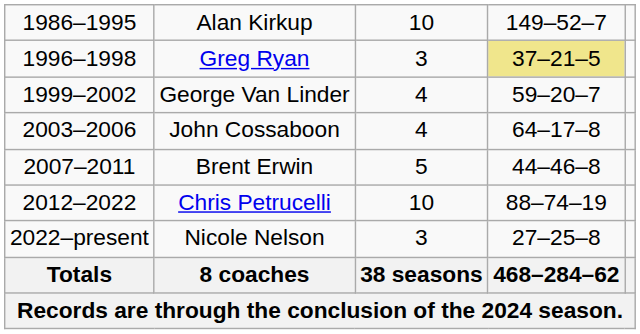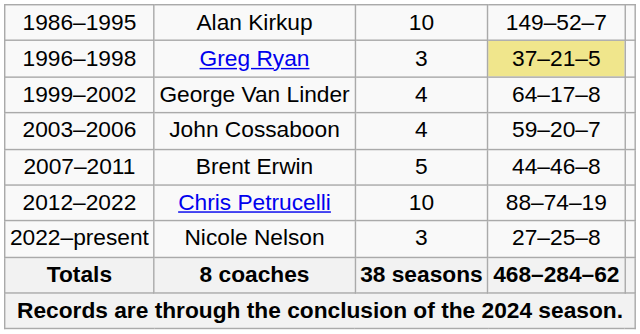(556, 94) 59–20–7 -> (556, 94) 64–17–8
(556, 130) 64–17–8 -> (556, 130) 59–20–7
